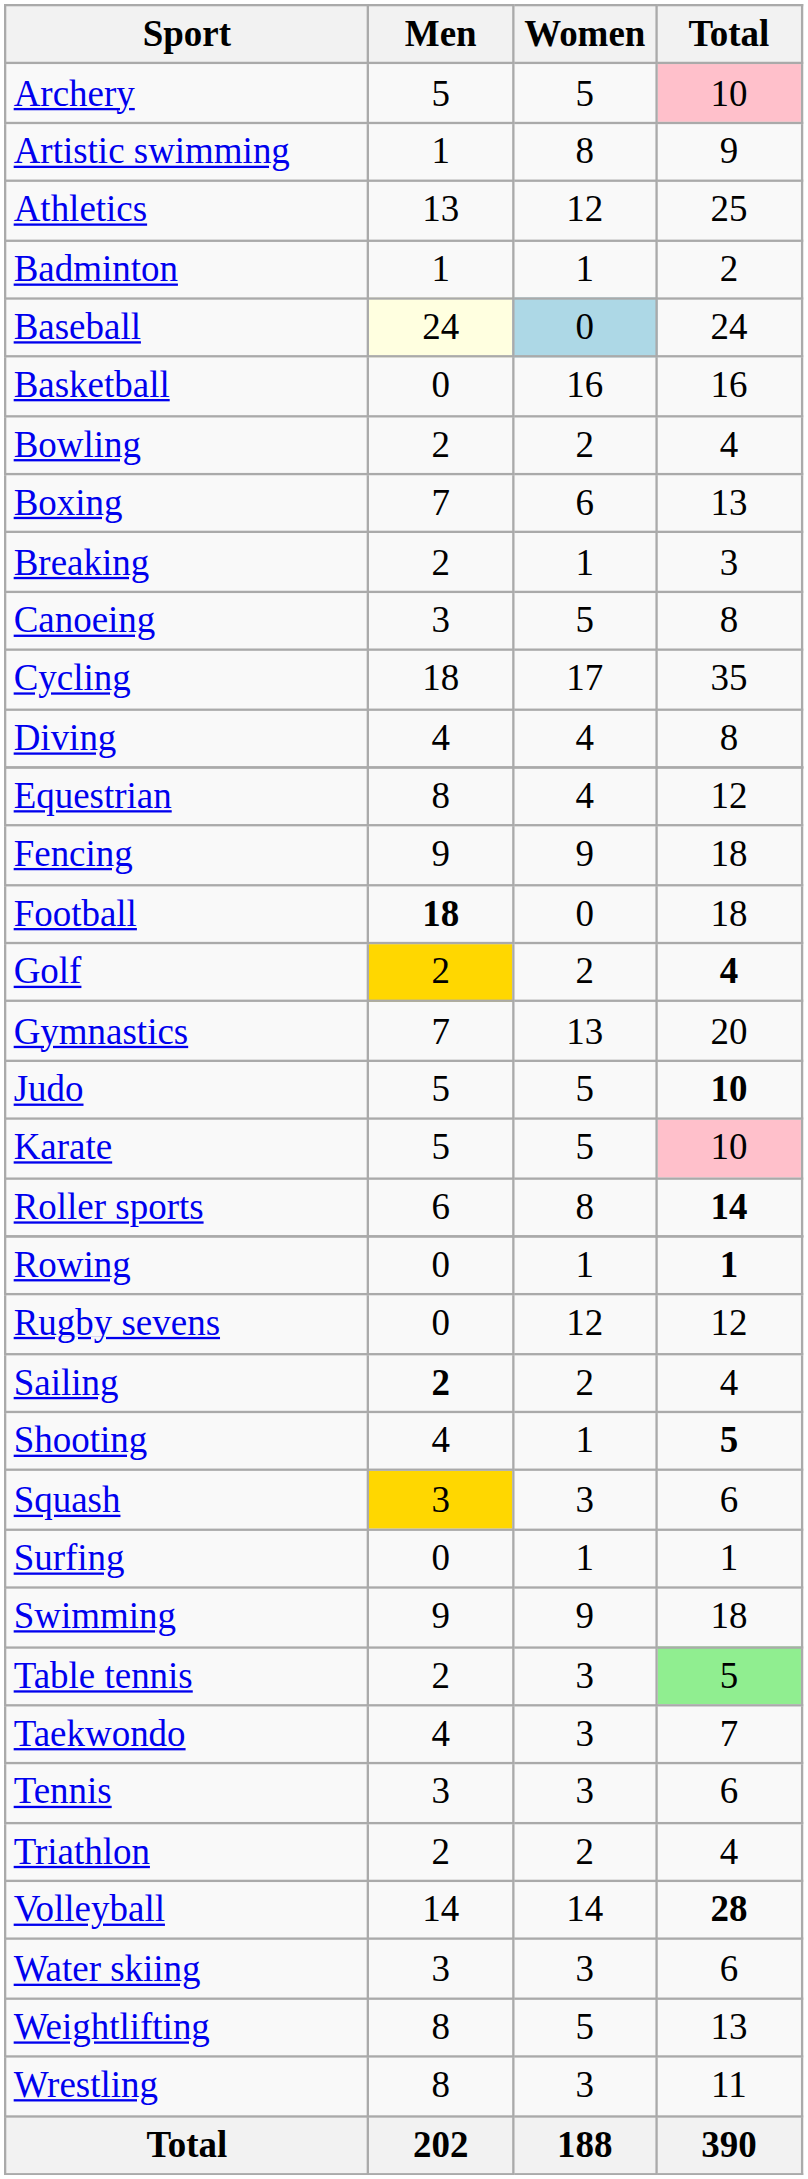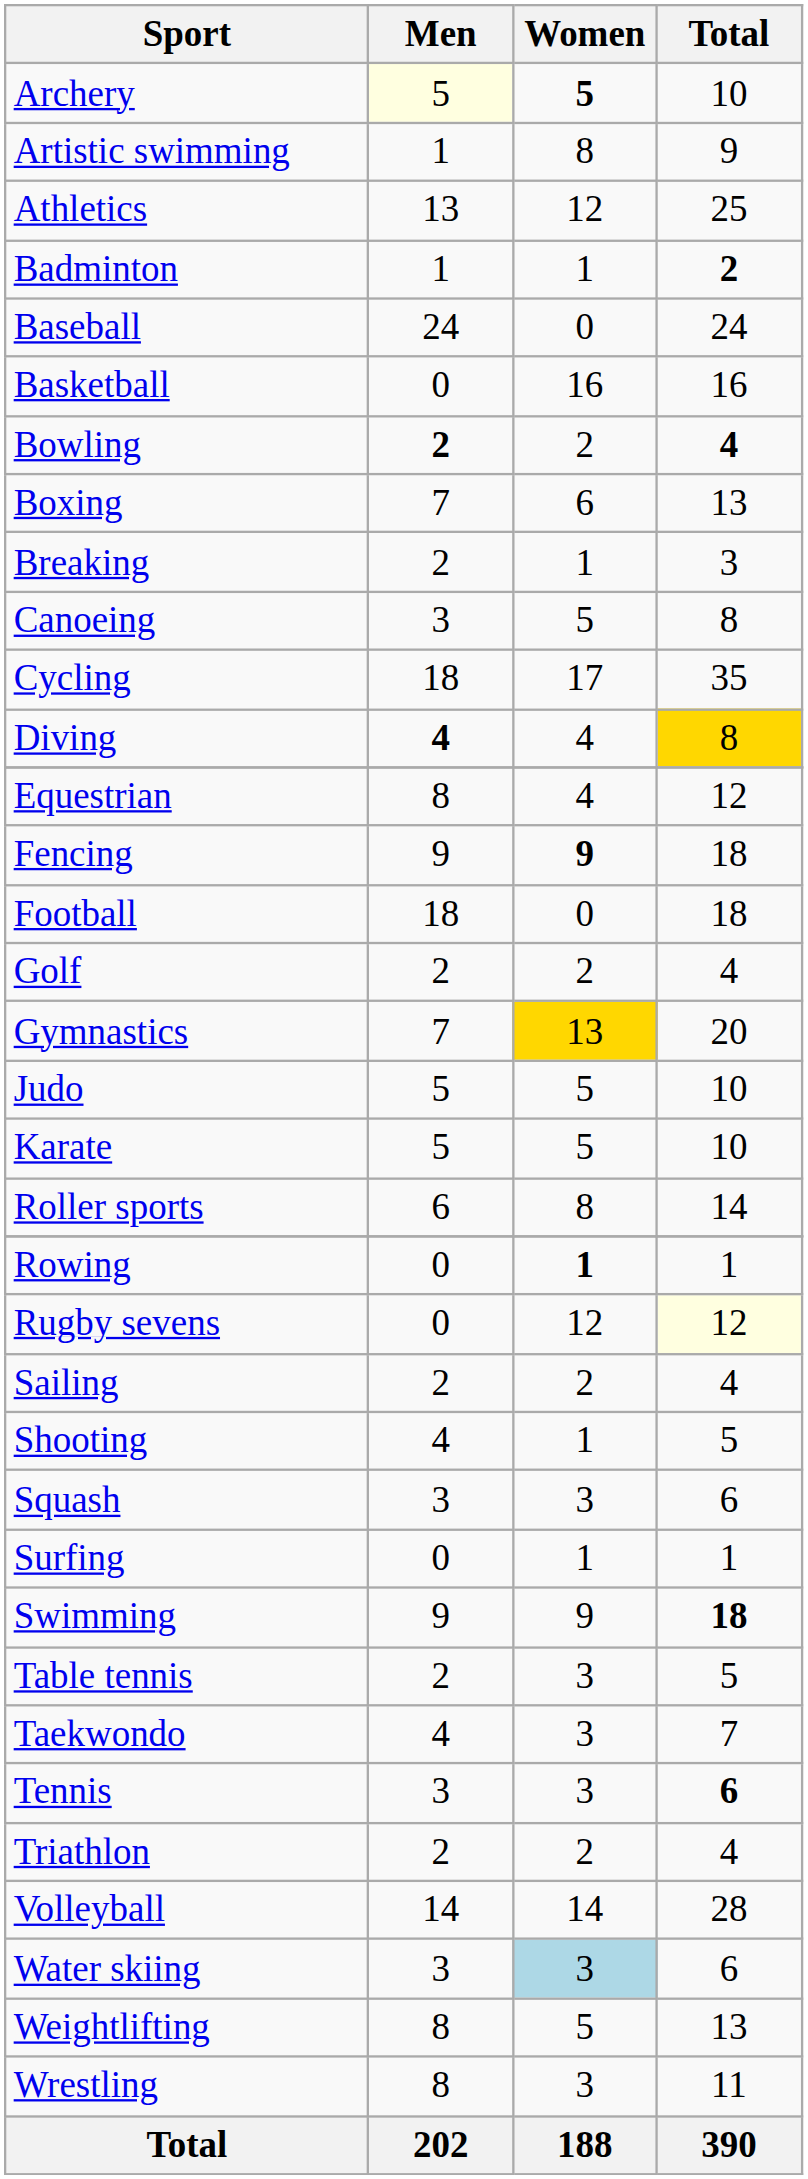(441, 92) no background -> (441, 92) lightyellow background
(585, 92) normal -> (585, 92) bold
(729, 92) pink background -> (729, 92) no background
(729, 268) normal -> (729, 268) bold
(441, 326) lightyellow background -> (441, 326) no background
(585, 326) lightblue background -> (585, 326) no background
(441, 444) normal -> (441, 444) bold
(729, 444) normal -> (729, 444) bold
(441, 737) normal -> (441, 737) bold
(729, 737) no background -> (729, 737) gold background
(585, 854) normal -> (585, 854) bold
(441, 913) bold -> (441, 913) normal
(441, 971) gold background -> (441, 971) no background
(729, 971) bold -> (729, 971) normal
(585, 1030) no background -> (585, 1030) gold background
(729, 1088) bold -> (729, 1088) normal
(729, 1147) pink background -> (729, 1147) no background
(729, 1206) bold -> (729, 1206) normal
(585, 1264) normal -> (585, 1264) bold
(729, 1264) bold -> (729, 1264) normal
(729, 1323) no background -> (729, 1323) lightyellow background
(441, 1381) bold -> (441, 1381) normal
(729, 1440) bold -> (729, 1440) normal
(441, 1499) gold background -> (441, 1499) no background
(729, 1616) normal -> (729, 1616) bold
(729, 1675) lightgreen background -> (729, 1675) no background
(729, 1792) normal -> (729, 1792) bold
(729, 1909) bold -> (729, 1909) normal
(585, 1968) no background -> (585, 1968) lightblue background
